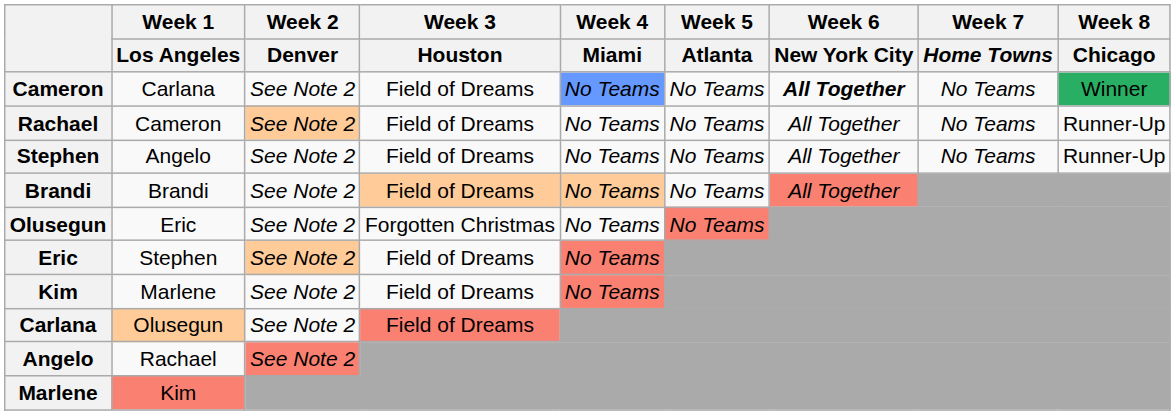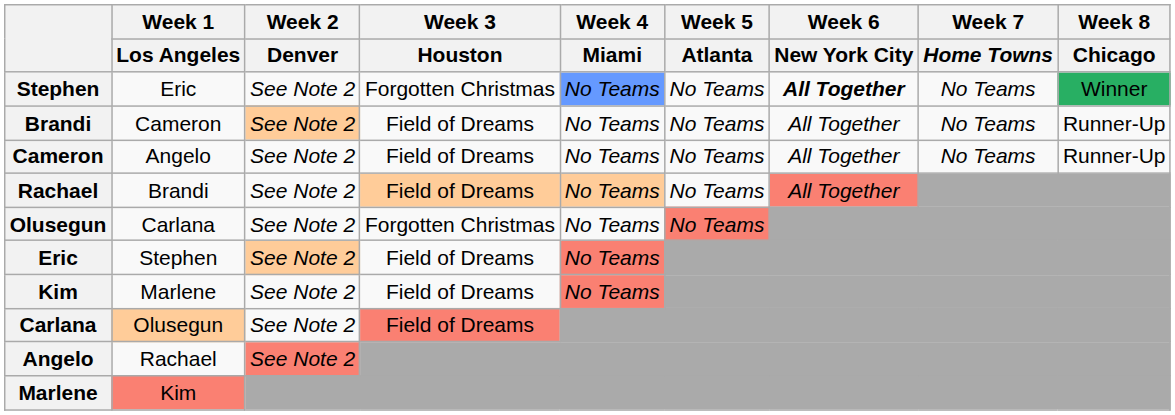(58, 89) Cameron -> (58, 89) Stephen
(178, 89) Carlana -> (178, 89) Eric
(460, 89) Field of Dreams -> (460, 89) Forgotten Christmas
(58, 123) Rachael -> (58, 123) Brandi
(58, 157) Stephen -> (58, 157) Cameron
(58, 190) Brandi -> (58, 190) Rachael
(178, 224) Eric -> (178, 224) Carlana
